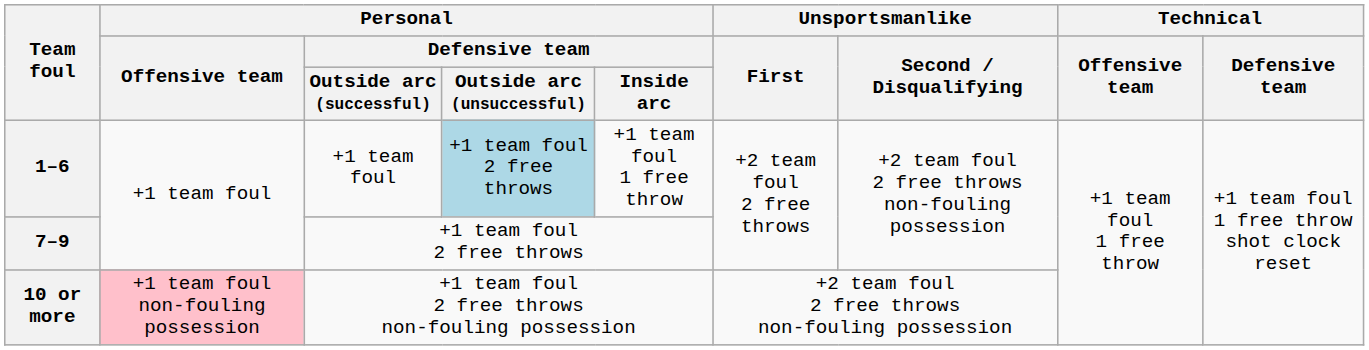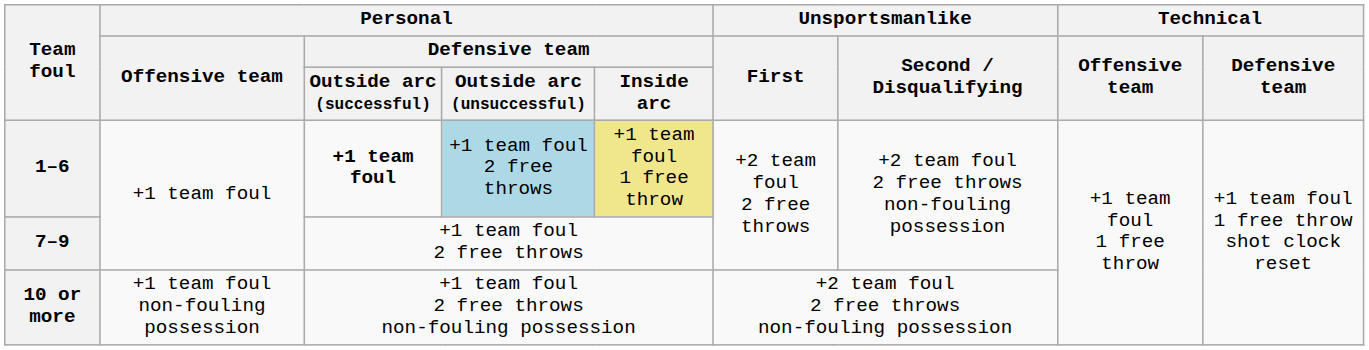(373, 169) normal -> (373, 169) bold
(654, 169) no background -> (654, 169) khaki background
(202, 307) pink background -> (202, 307) no background
